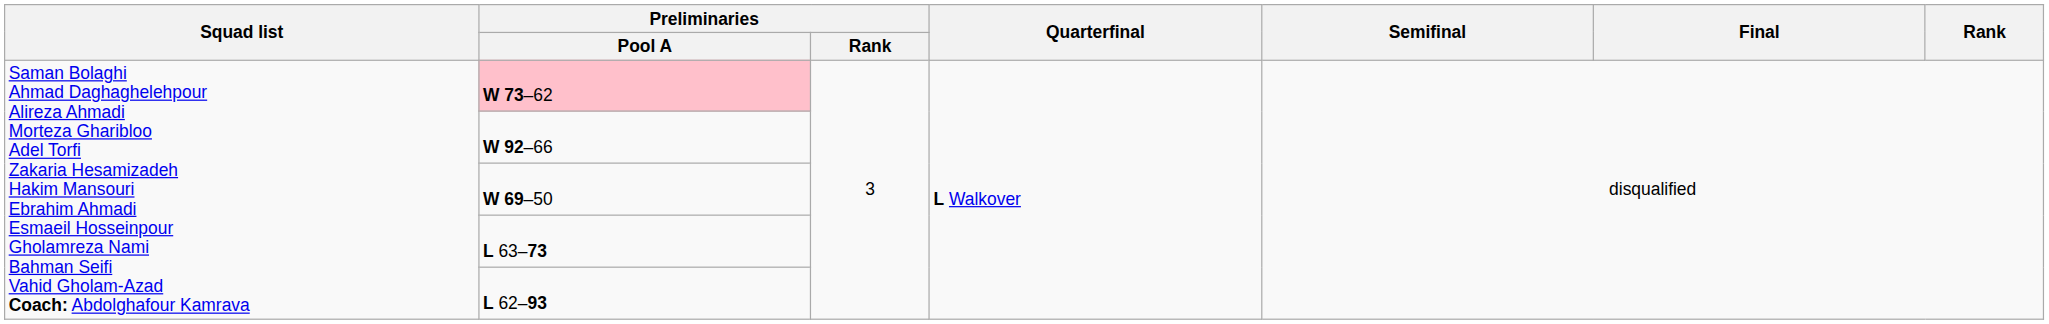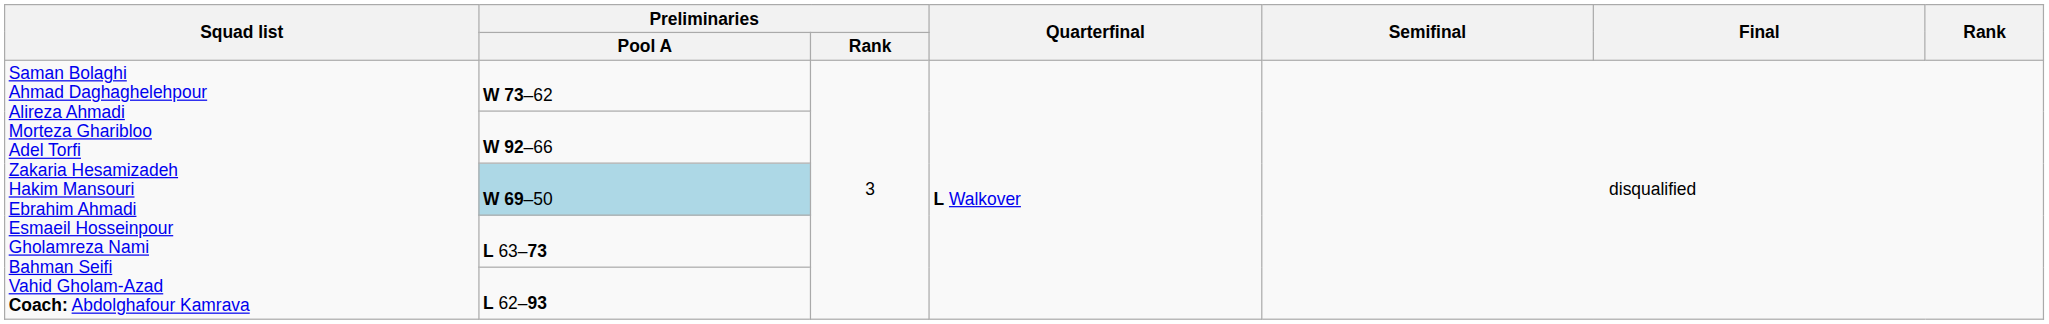(518, 96) pink background -> (518, 96) no background
(518, 200) no background -> (518, 200) lightblue background
